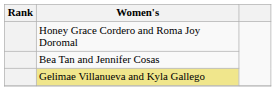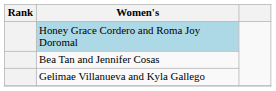(120, 36) no background -> (120, 36) lightblue background
(122, 77) khaki background -> (122, 77) no background
